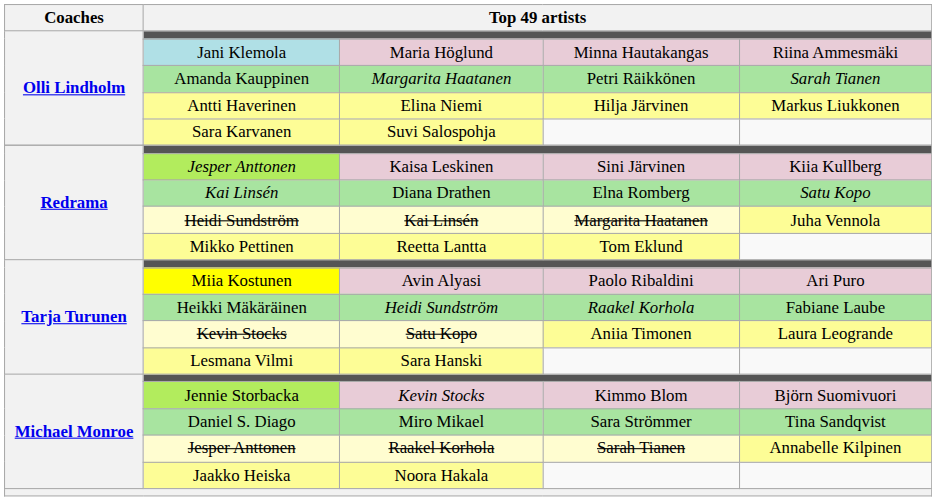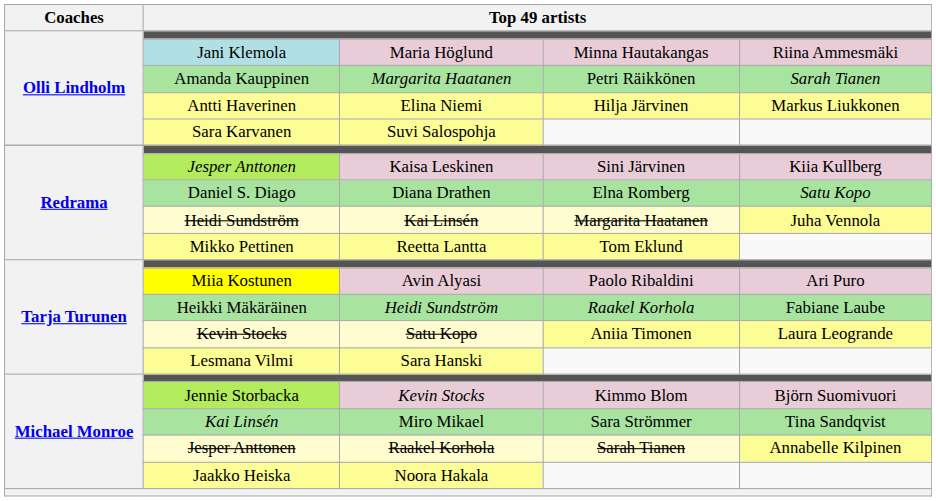(242, 193) Kai Linsén -> (242, 193) Daniel S. Diago
(242, 421) Daniel S. Diago -> (242, 421) Kai Linsén
